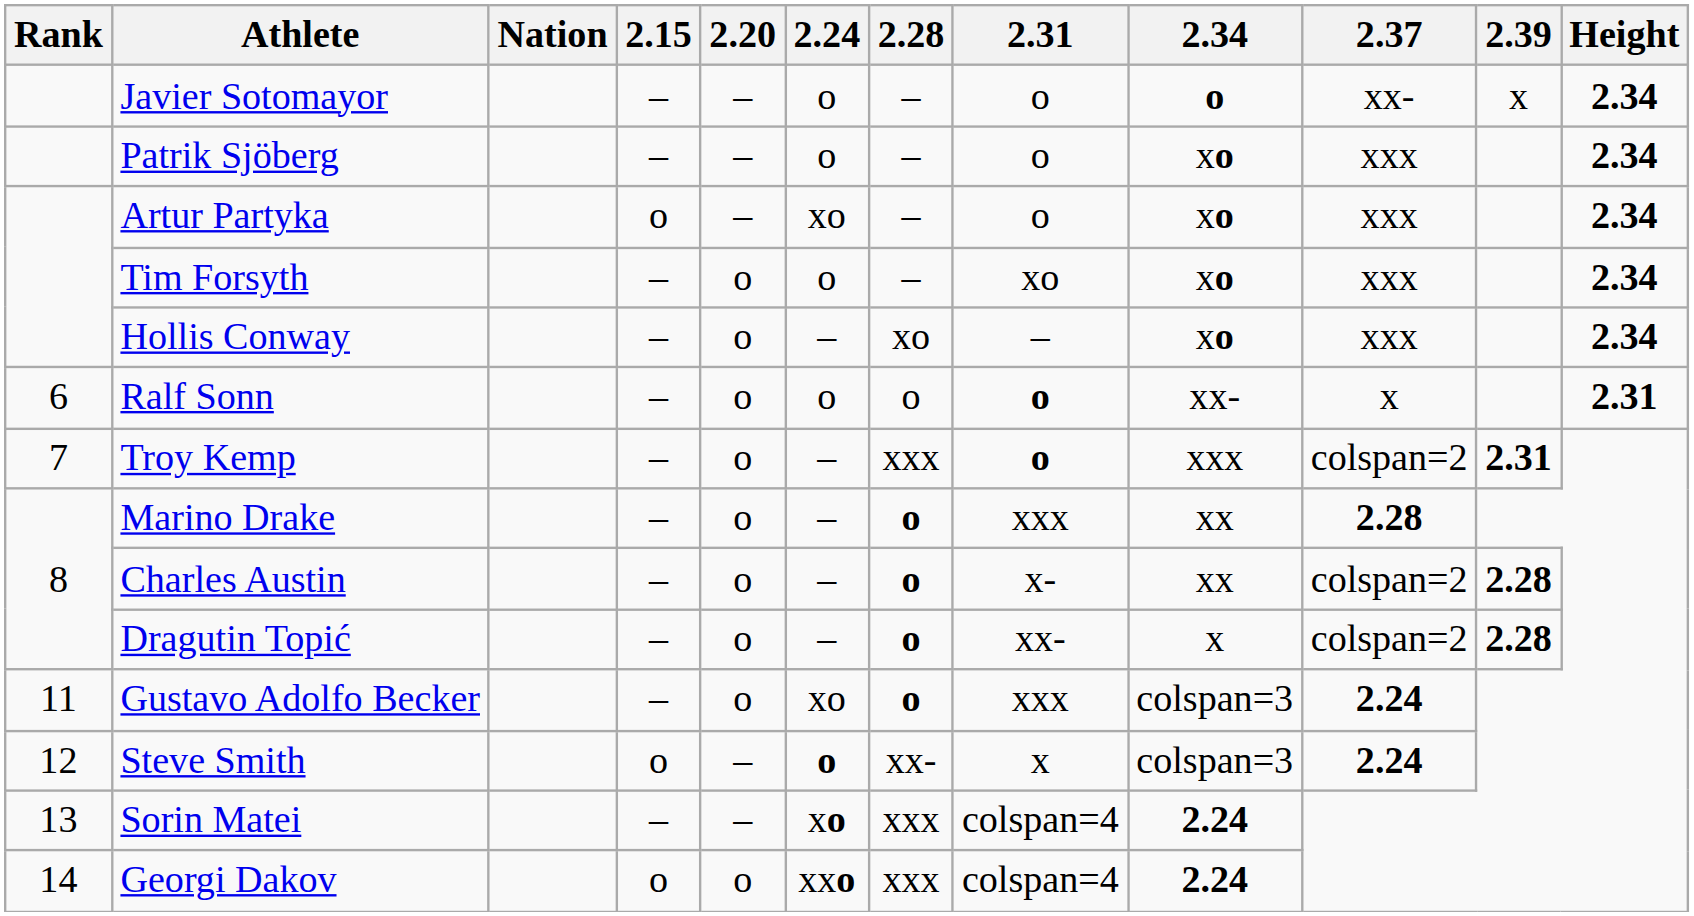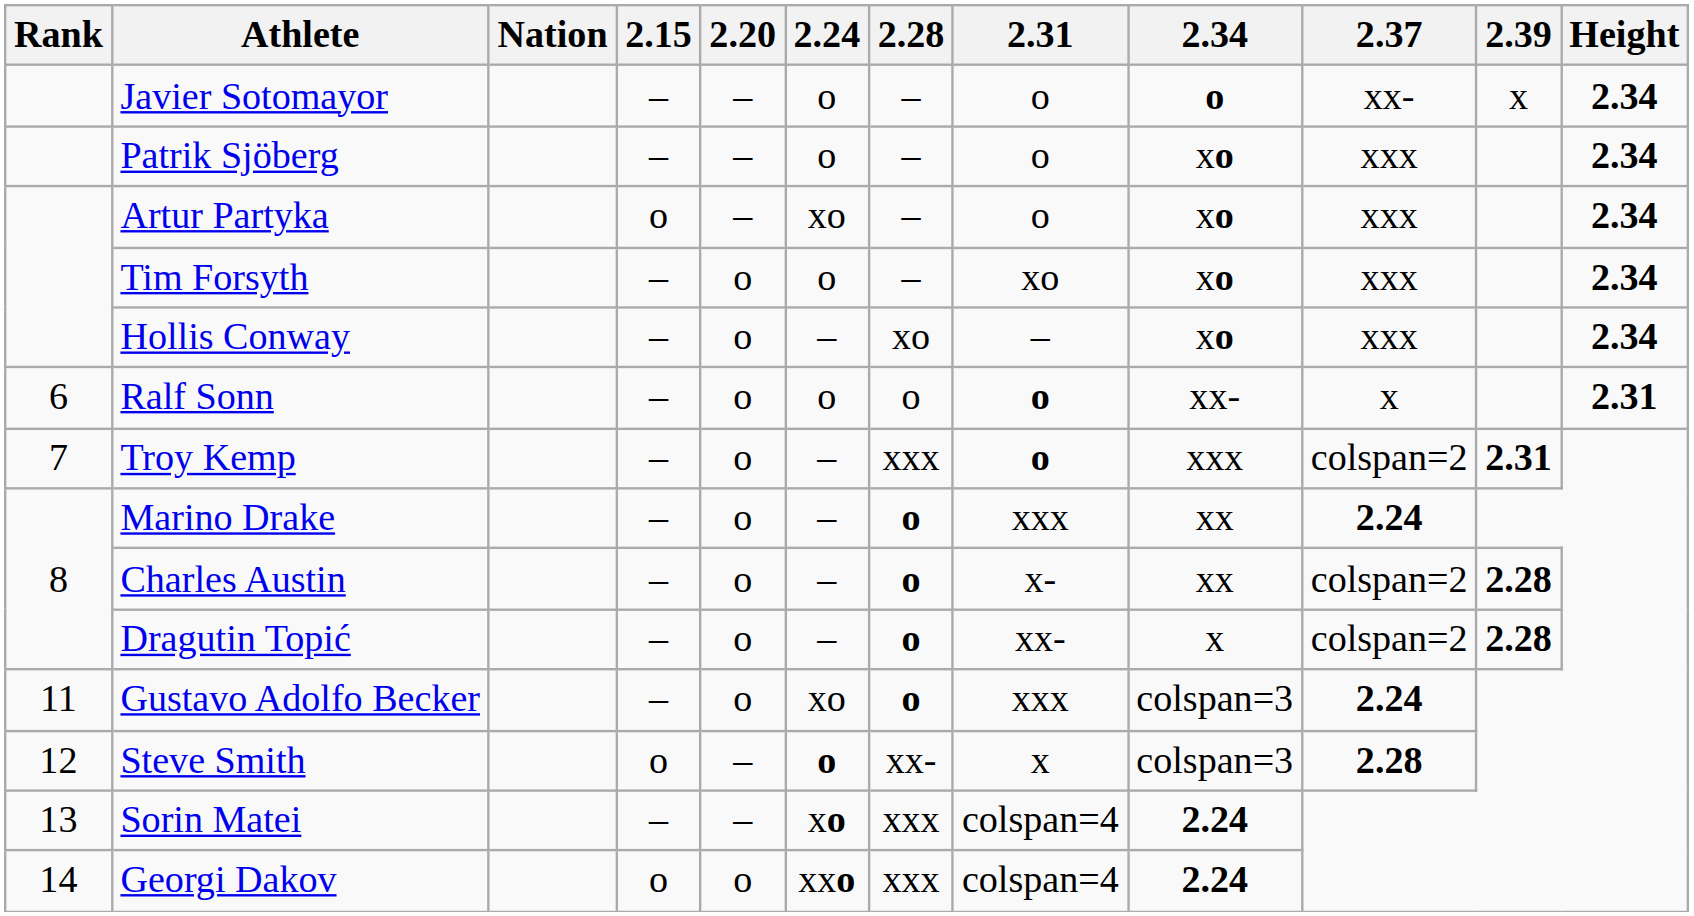(1389, 517) 2.28 -> (1389, 517) 2.24
(1389, 759) 2.24 -> (1389, 759) 2.28
